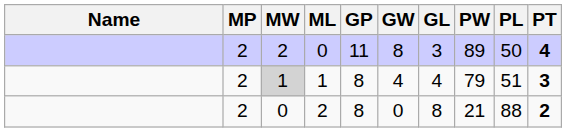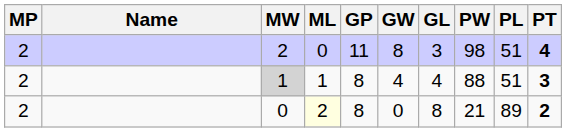columns swapped: (114, 19) <-> (242, 19)
(475, 50) 89 -> (475, 50) 98
(511, 50) 50 -> (511, 50) 51
(475, 80) 79 -> (475, 80) 88
(322, 111) no background -> (322, 111) lightyellow background
(511, 111) 88 -> (511, 111) 89
